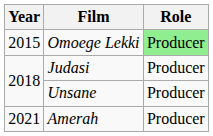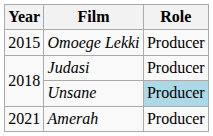(176, 42) lightgreen background -> (176, 42) no background
(176, 93) no background -> (176, 93) lightblue background
